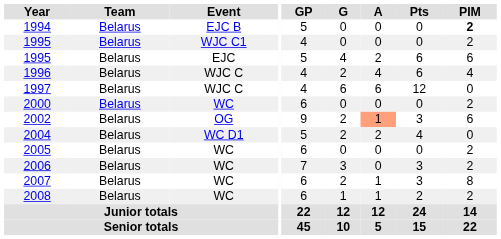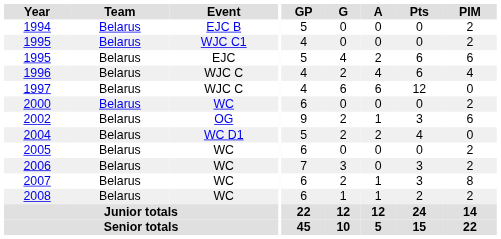(470, 27) bold -> (470, 27) normal
(378, 119) lightsalmon background -> (378, 119) no background
